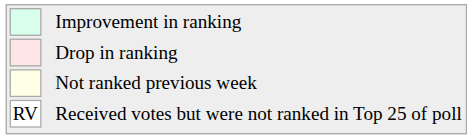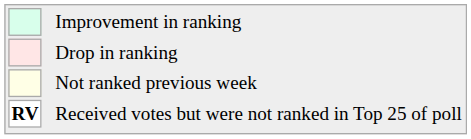(25, 113) normal -> (25, 113) bold
